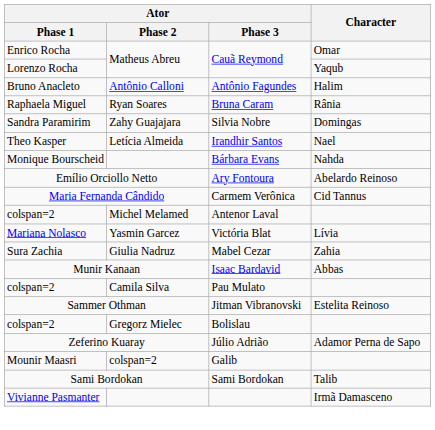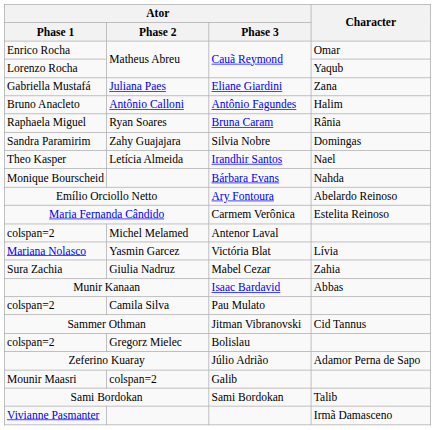+ row: (49, 86)
(340, 196) Cid Tannus -> (351, 214) Estelita Reinoso
(351, 305) Estelita Reinoso -> (340, 324) Cid Tannus
